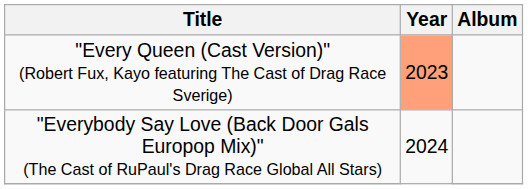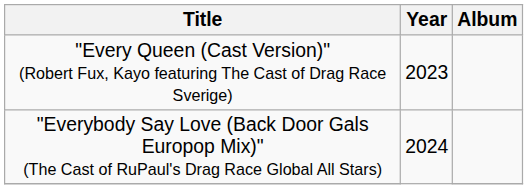(427, 72) lightsalmon background -> (427, 72) no background
